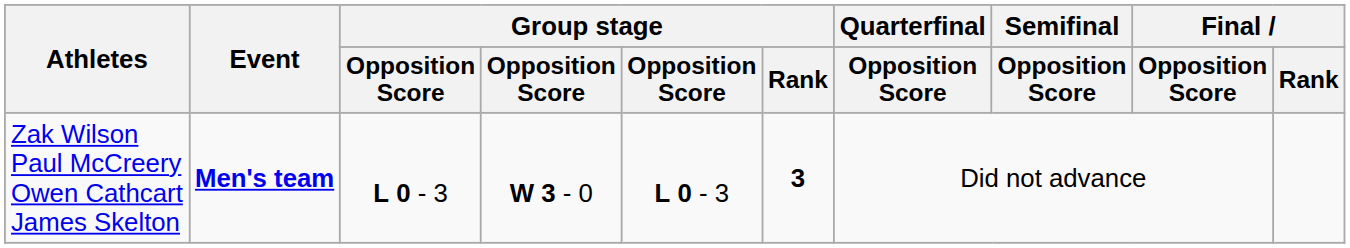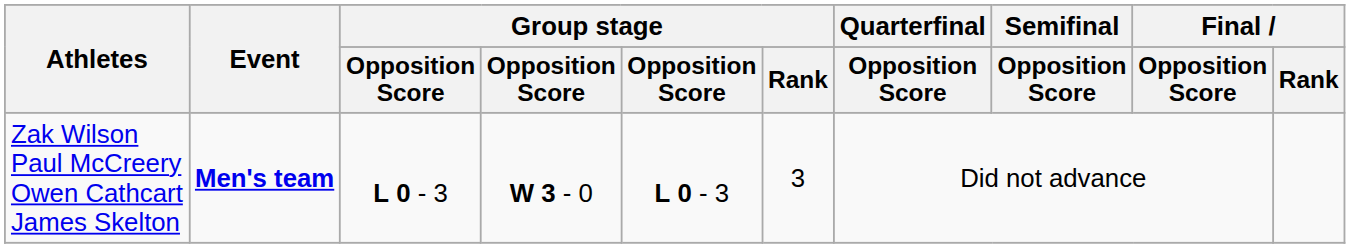(798, 178) bold -> (798, 178) normal
